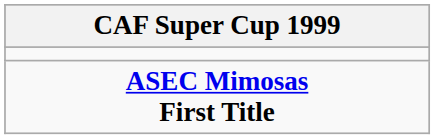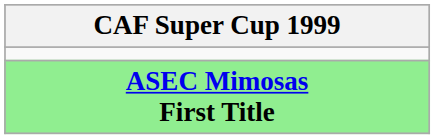(217, 96) no background -> (217, 96) lightgreen background
